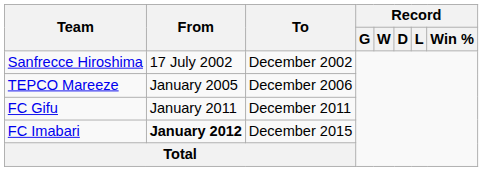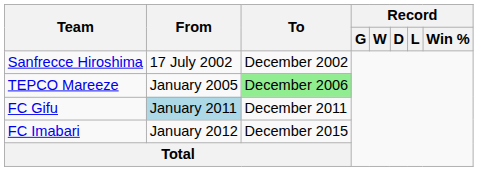(300, 85) no background -> (296, 85) lightgreen background
(193, 108) no background -> (193, 108) lightblue background
(196, 131) bold -> (194, 131) normal
